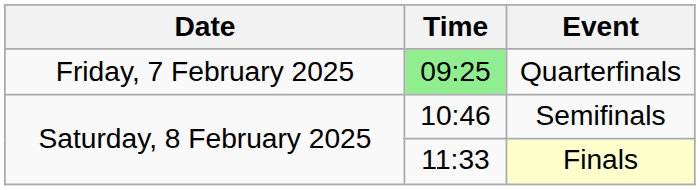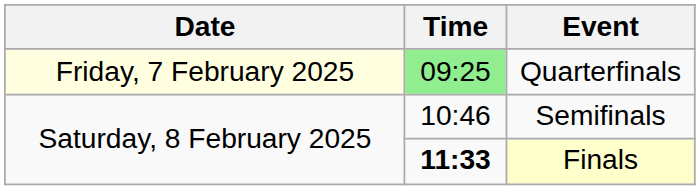(205, 71) no background -> (205, 71) lightyellow background
(456, 160) normal -> (456, 160) bold
